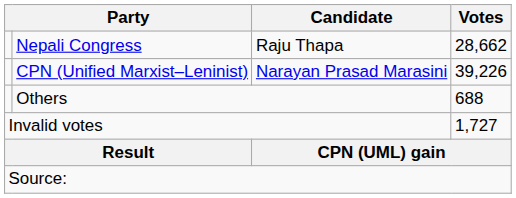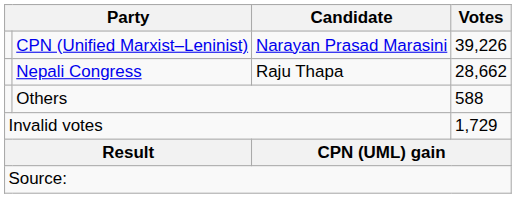rows swapped: (132, 71) <-> (79, 44)
(469, 98) 688 -> (469, 98) 588
(476, 125) 1,727 -> (476, 125) 1,729
